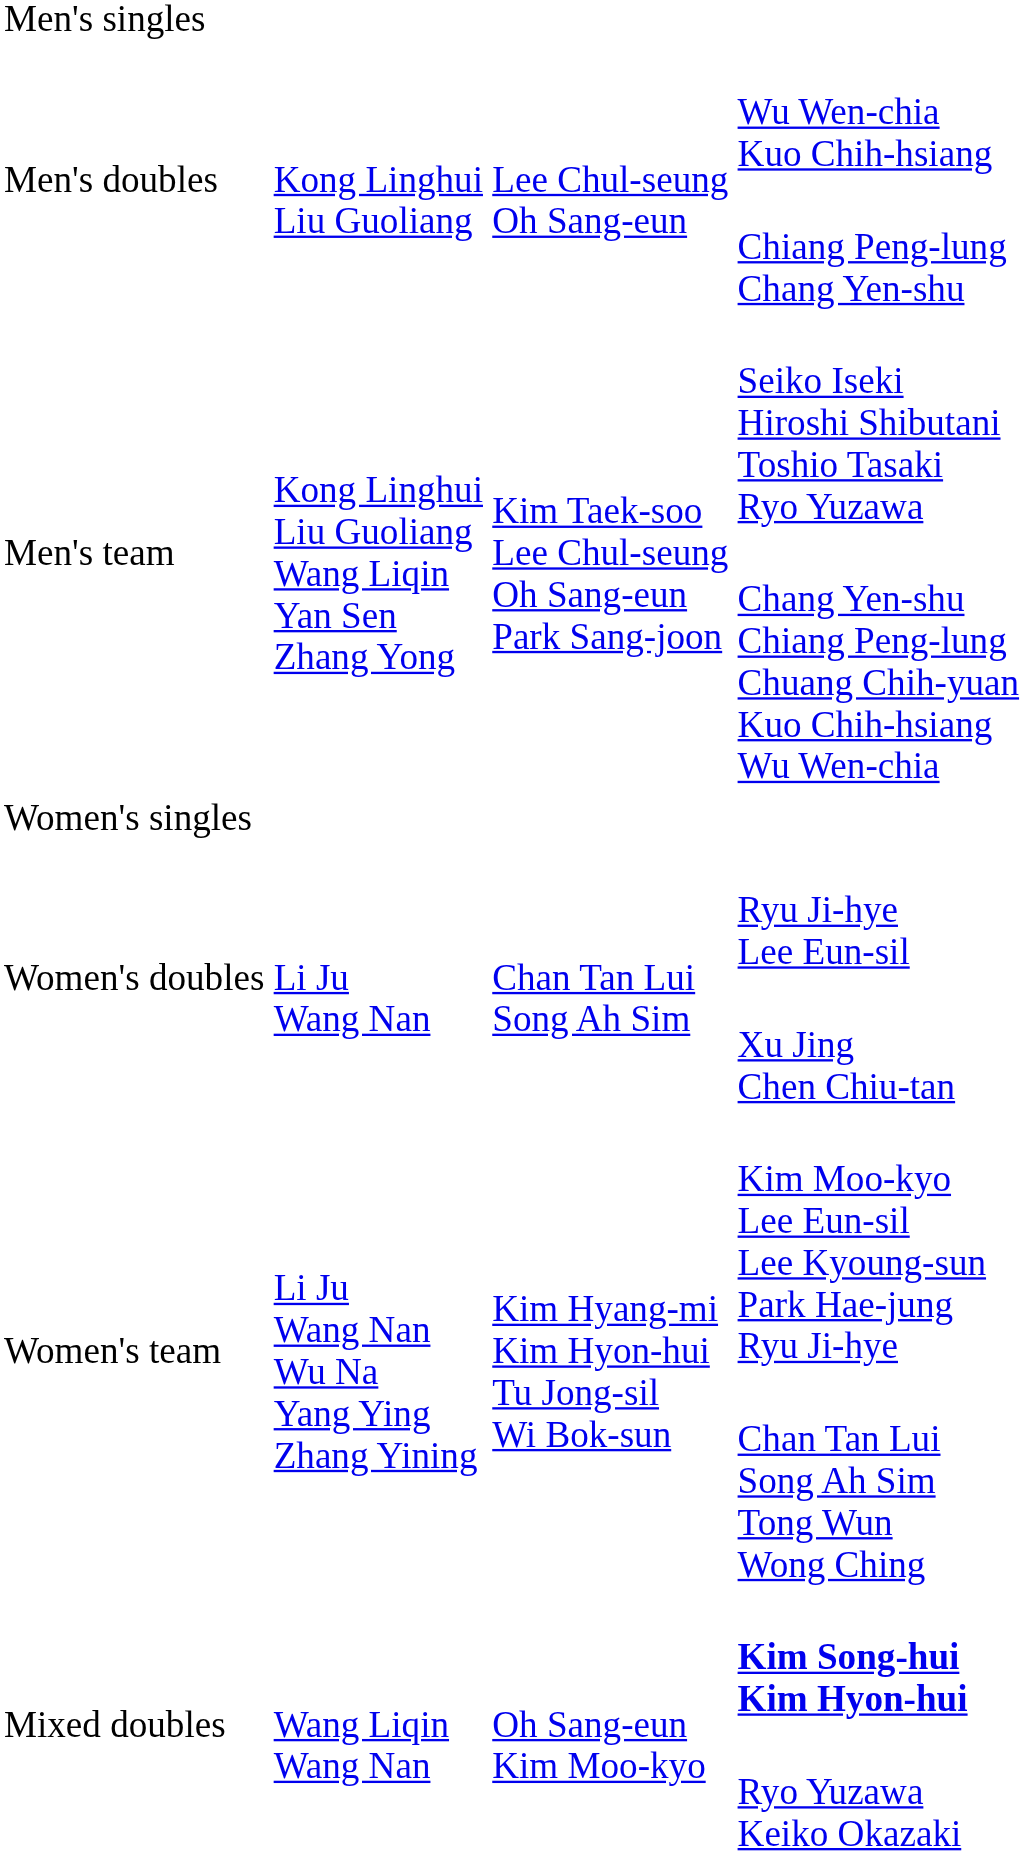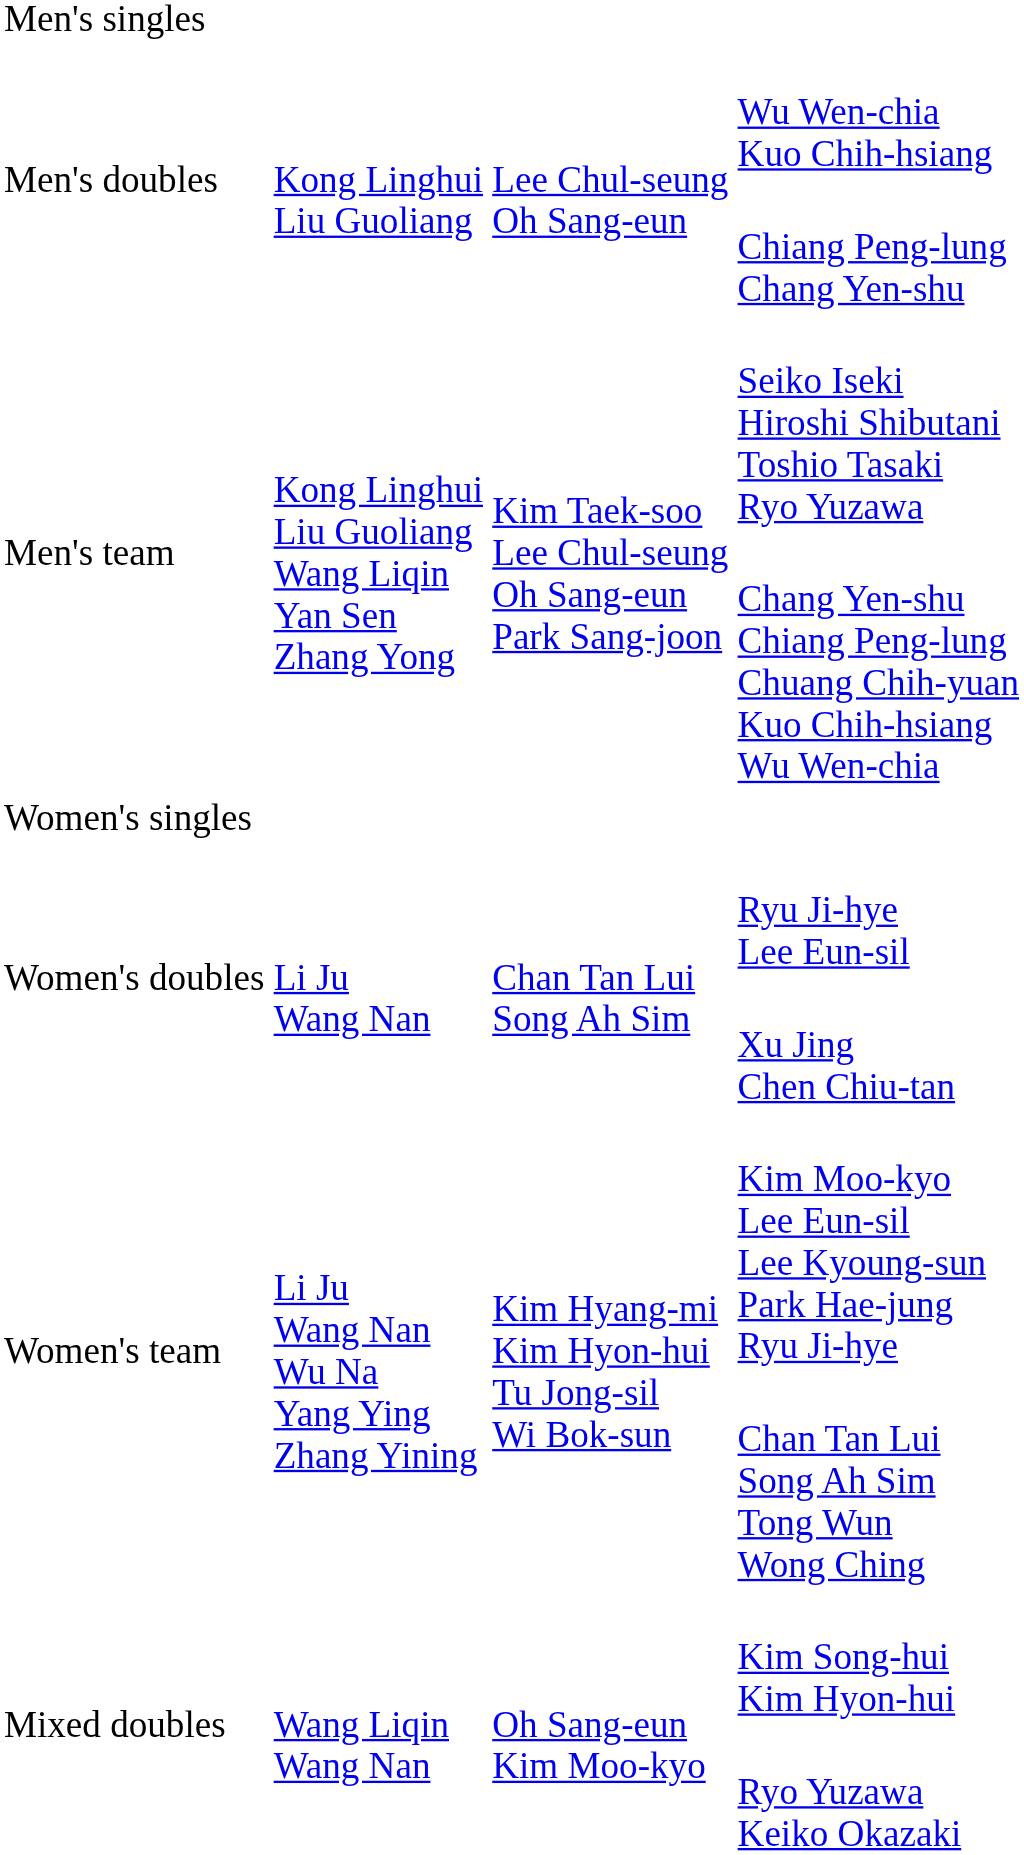(853, 1677) bold -> (846, 1677) normal
